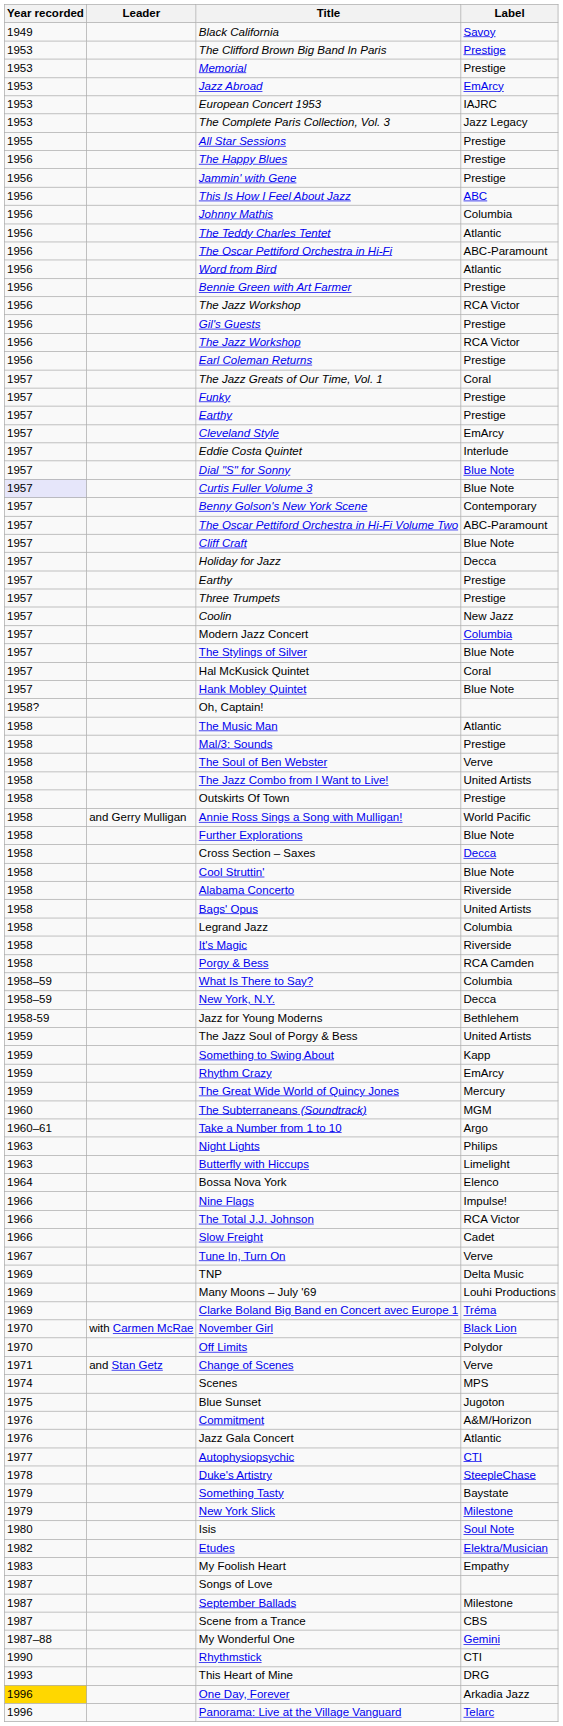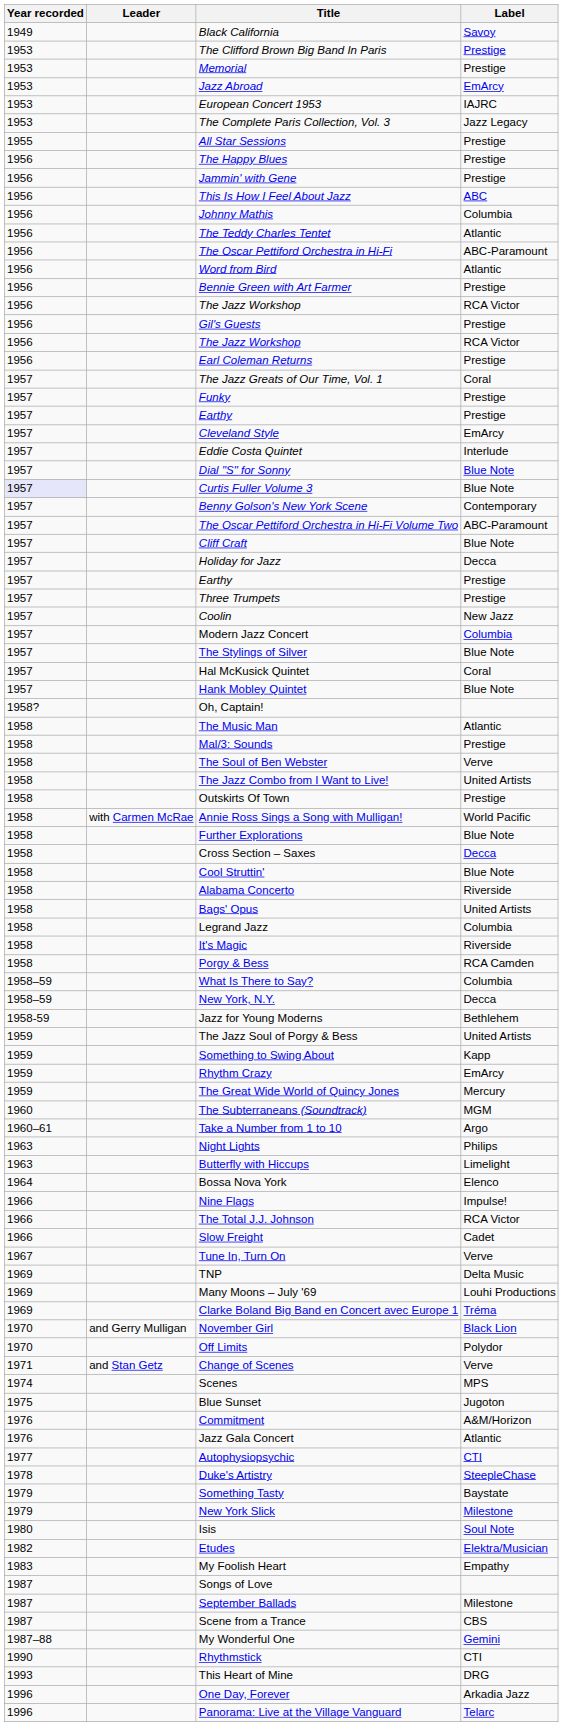(138, 817) and Gerry Mulligan -> (141, 817) with Carmen McRae
(141, 1329) with Carmen McRae -> (138, 1329) and Gerry Mulligan
(20, 1694) gold background -> (20, 1694) no background
